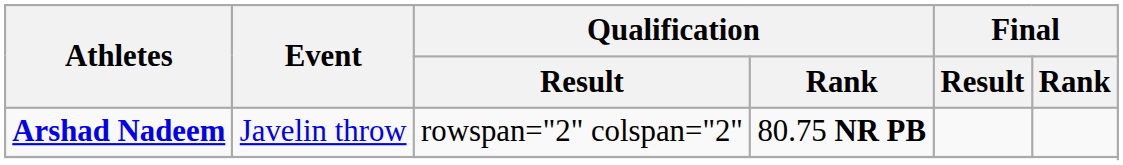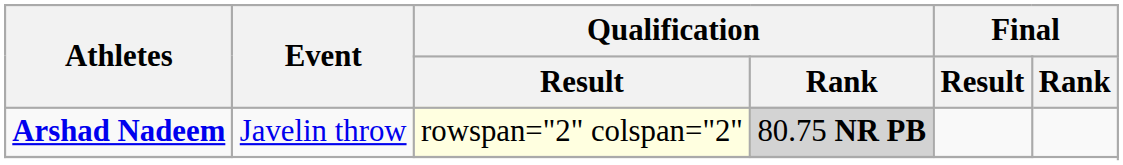(582, 131) no background -> (582, 131) lightyellow background
(842, 131) no background -> (842, 131) lightgrey background
